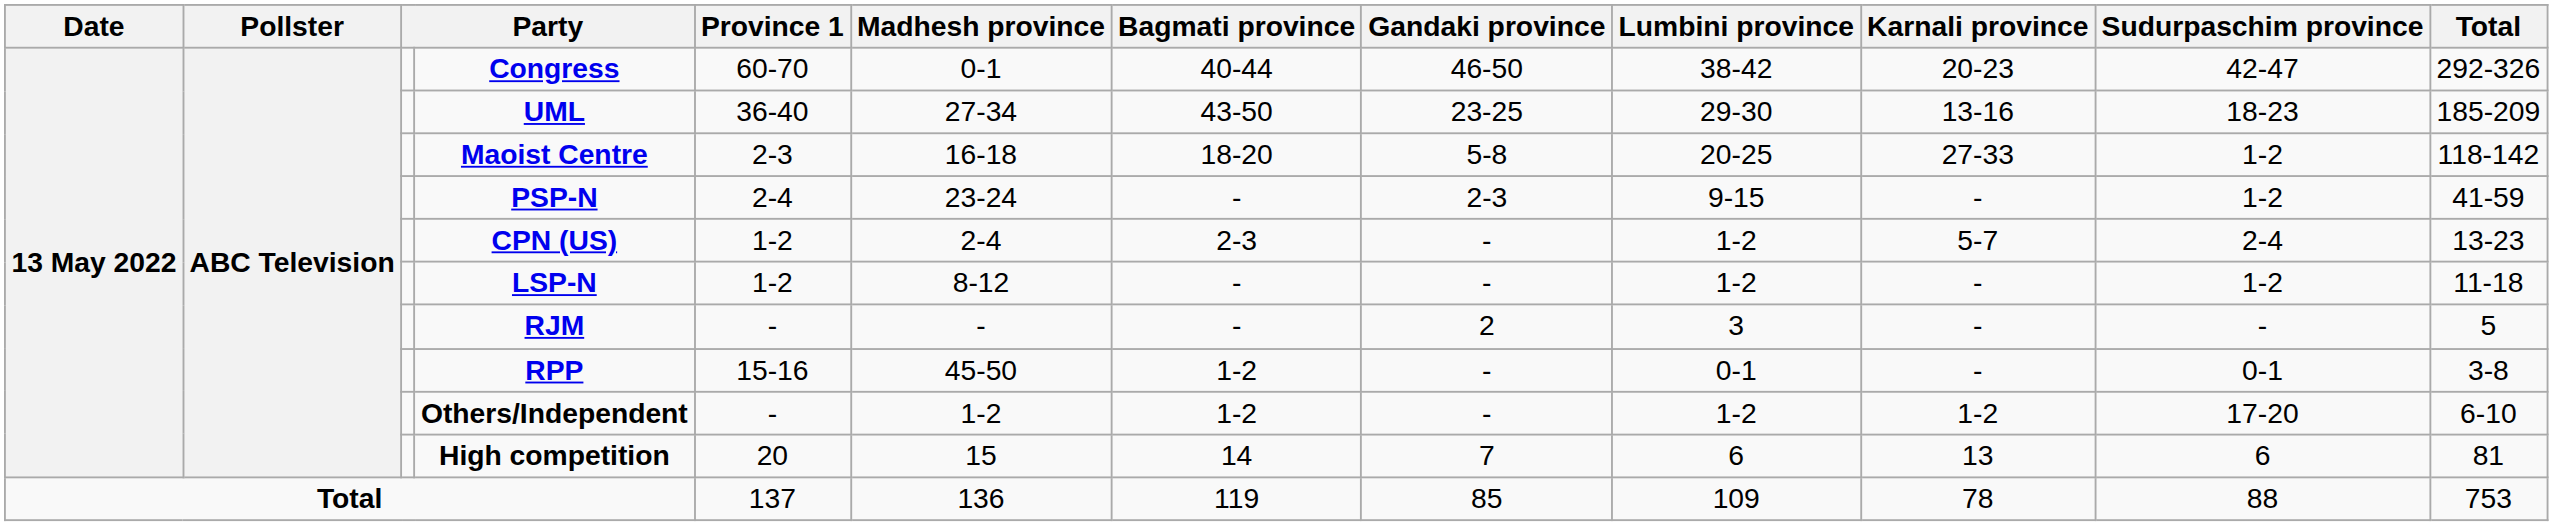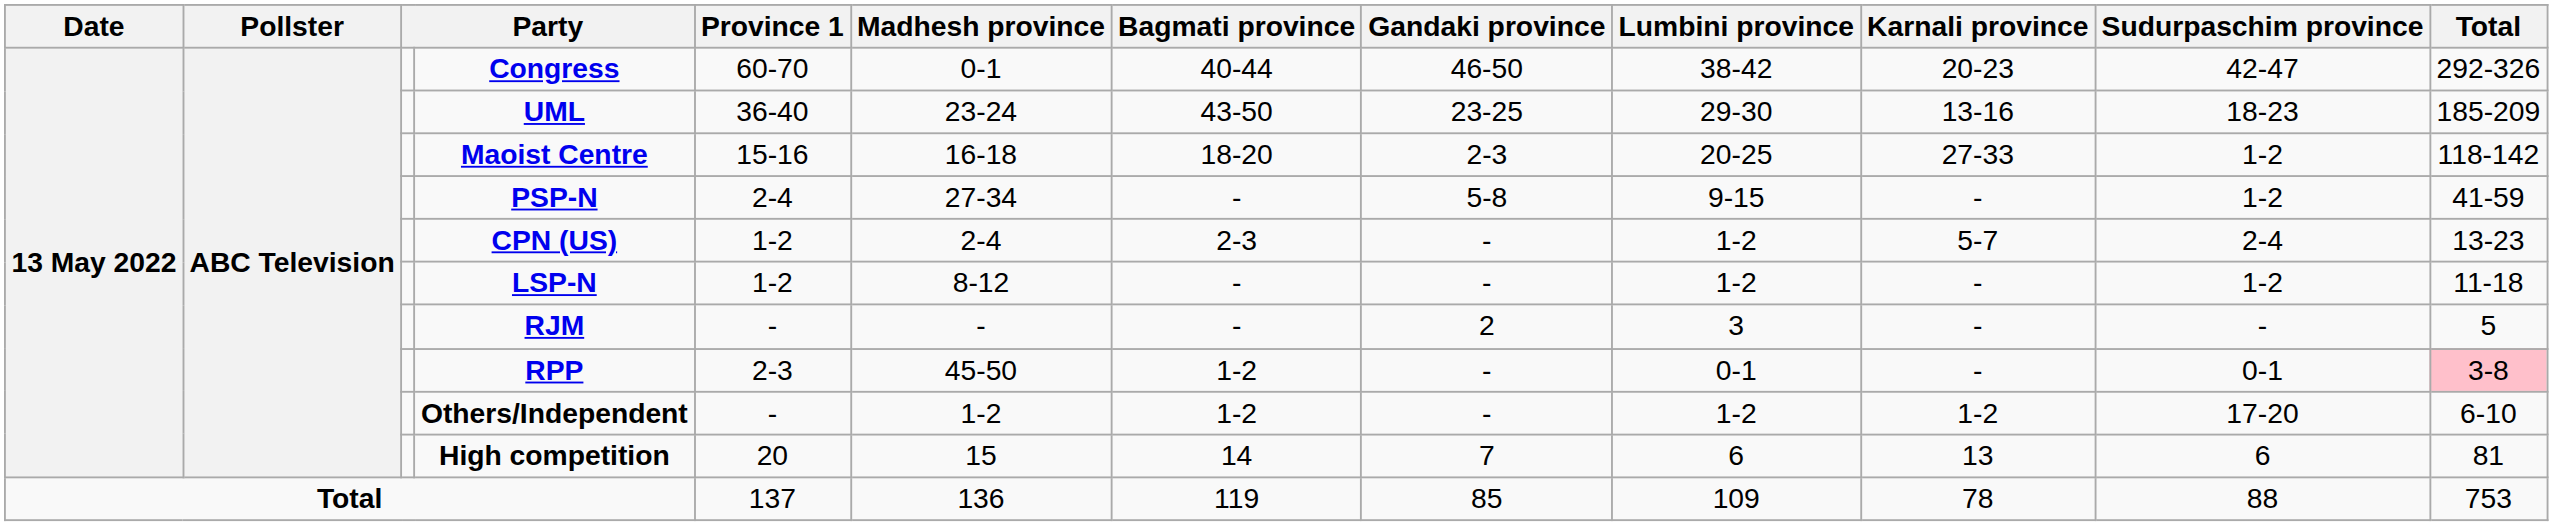(981, 111) 27-34 -> (981, 111) 23-24
(772, 154) 2-3 -> (772, 154) 15-16
(1487, 154) 5-8 -> (1487, 154) 2-3
(981, 197) 23-24 -> (981, 197) 27-34
(1487, 197) 2-3 -> (1487, 197) 5-8
(772, 369) 15-16 -> (772, 369) 2-3
(2488, 369) no background -> (2488, 369) pink background
